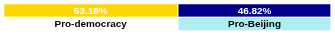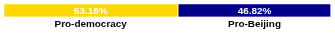(254, 24) paleturquoise background -> (254, 24) no background
